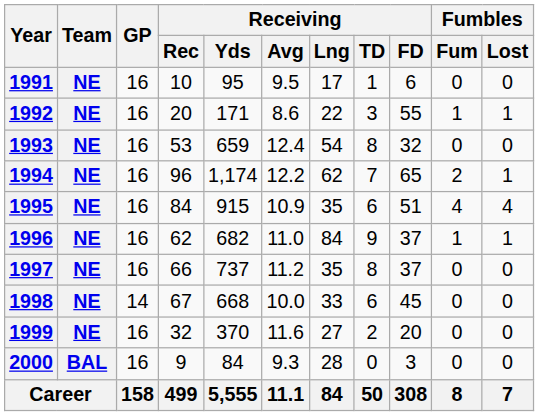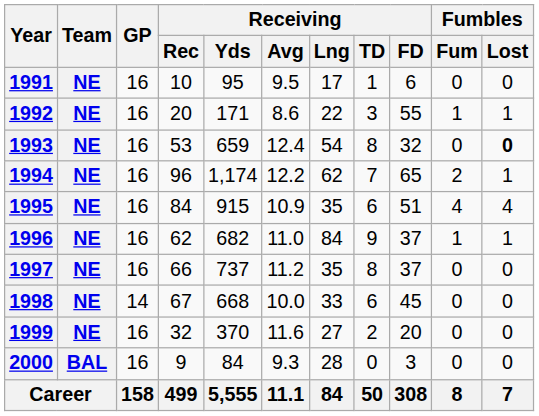(508, 144) normal -> (508, 144) bold
